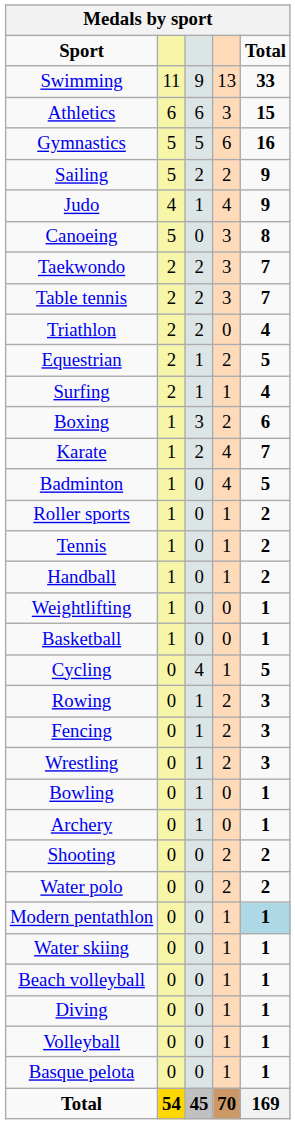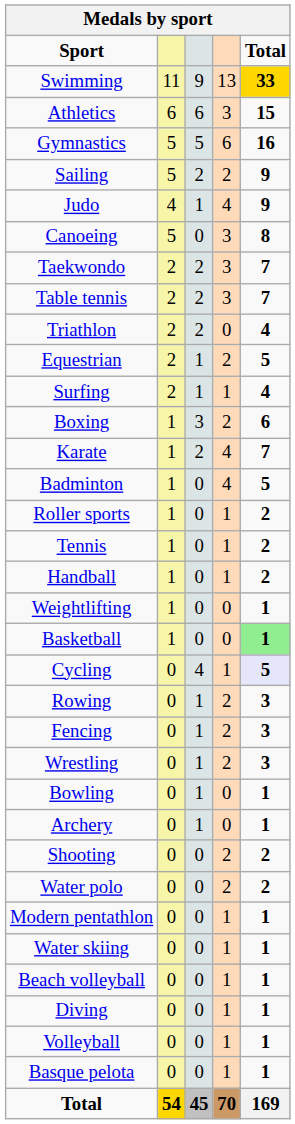(266, 81) no background -> (266, 81) gold background
(266, 639) no background -> (266, 639) lightgreen background
(266, 669) no background -> (266, 669) lavender background
(266, 917) lightblue background -> (266, 917) no background
